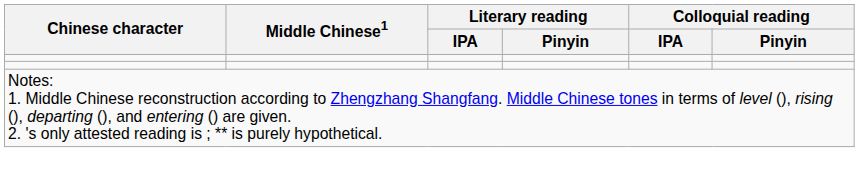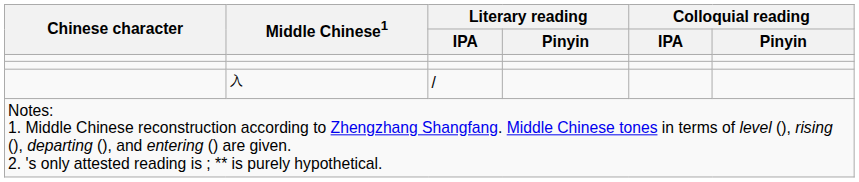+ row: (236, 81)
